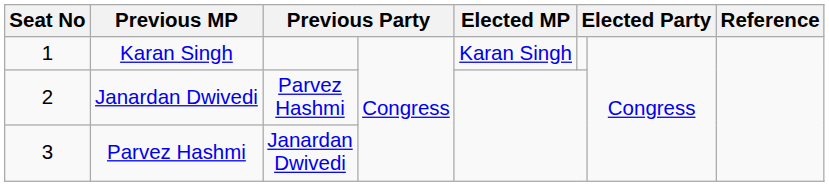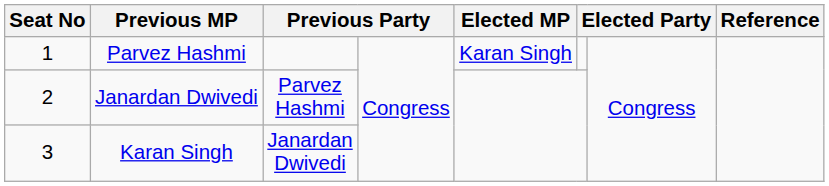(176, 53) Karan Singh -> (176, 53) Parvez Hashmi
(176, 152) Parvez Hashmi -> (176, 152) Karan Singh
